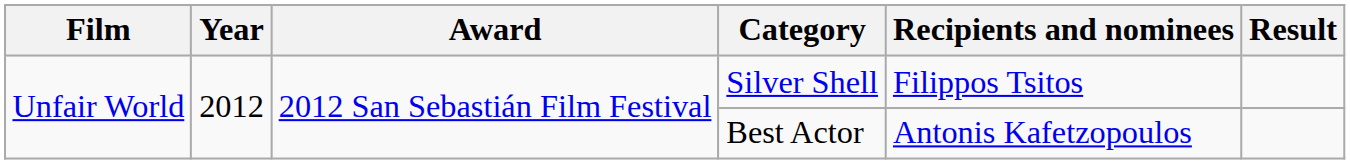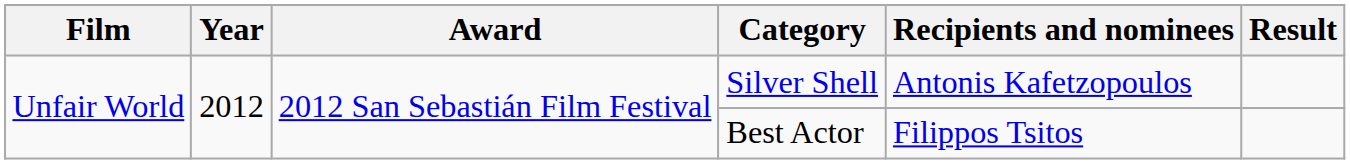(988, 81) Filippos Tsitos -> (1042, 81) Antonis Kafetzopoulos
(1042, 132) Antonis Kafetzopoulos -> (988, 132) Filippos Tsitos
